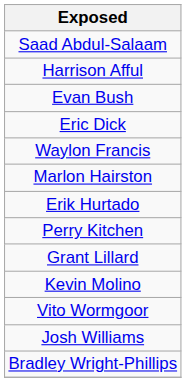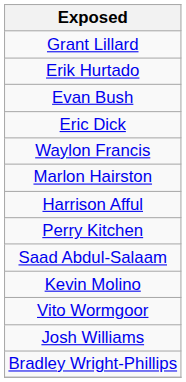(93, 44) Saad Abdul-Salaam -> (93, 44) Grant Lillard
(93, 71) Harrison Afful -> (93, 71) Erik Hurtado
(93, 204) Erik Hurtado -> (93, 204) Harrison Afful
(93, 257) Grant Lillard -> (93, 257) Saad Abdul-Salaam
